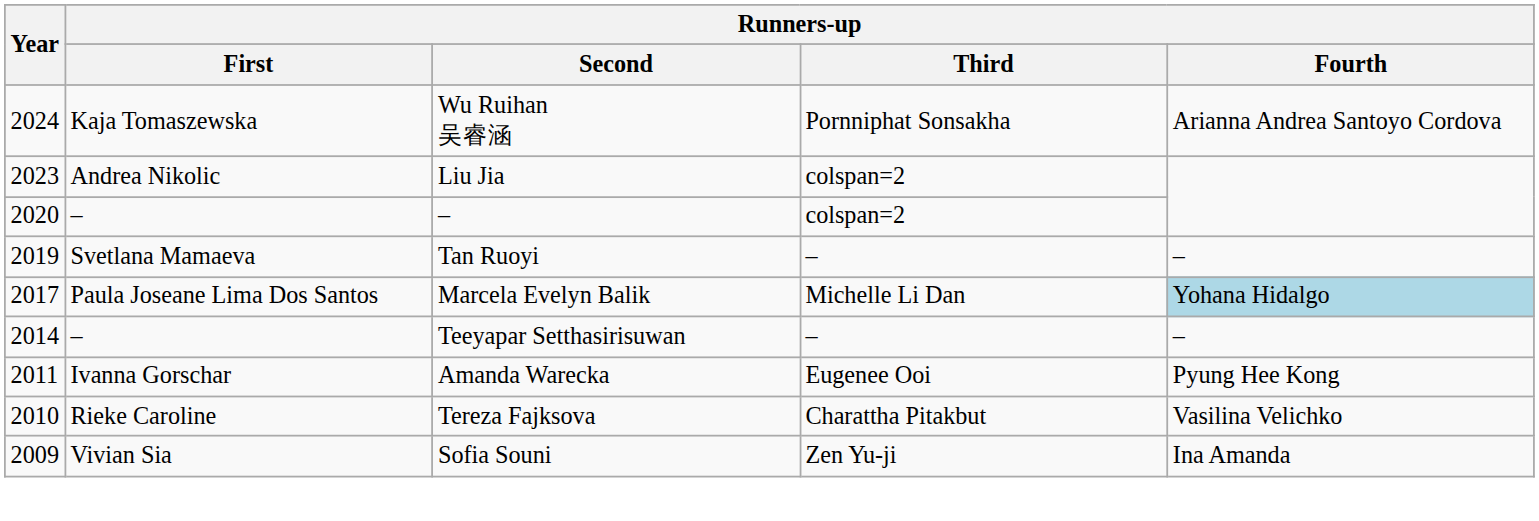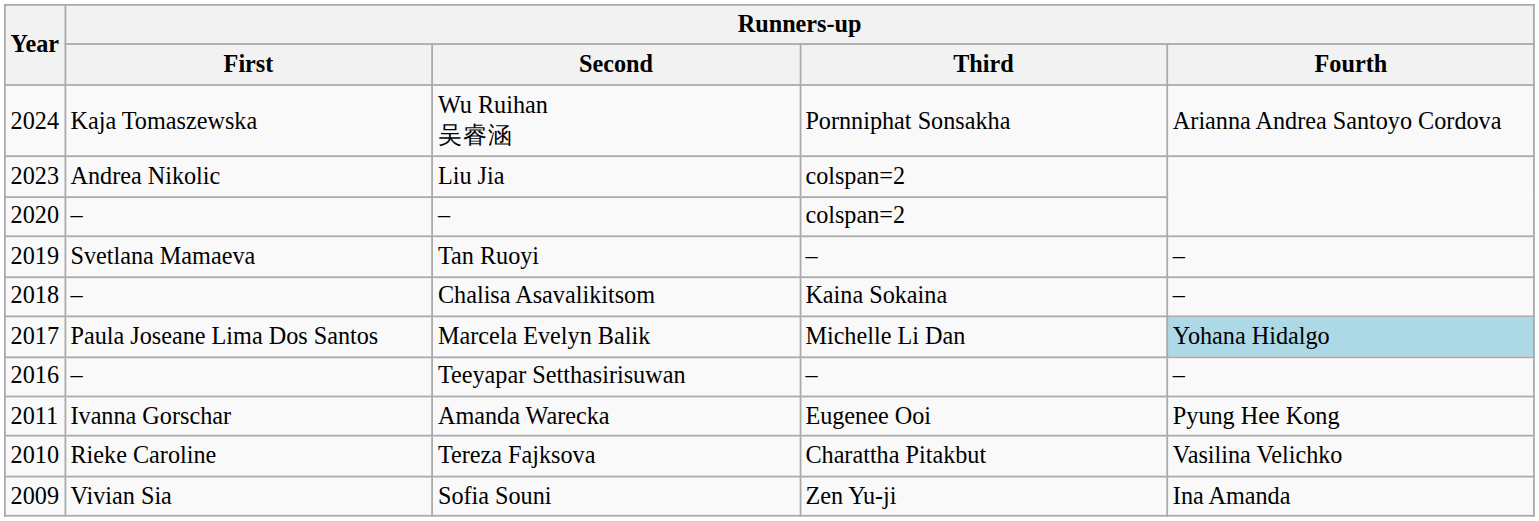+ row: (546, 295)
(35, 335) 2014 -> (35, 375) 2016
